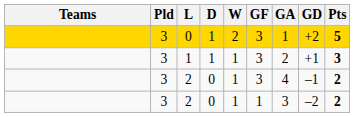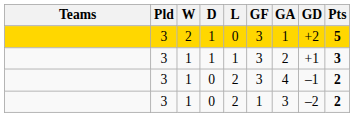columns swapped: (235, 15) <-> (188, 15)
